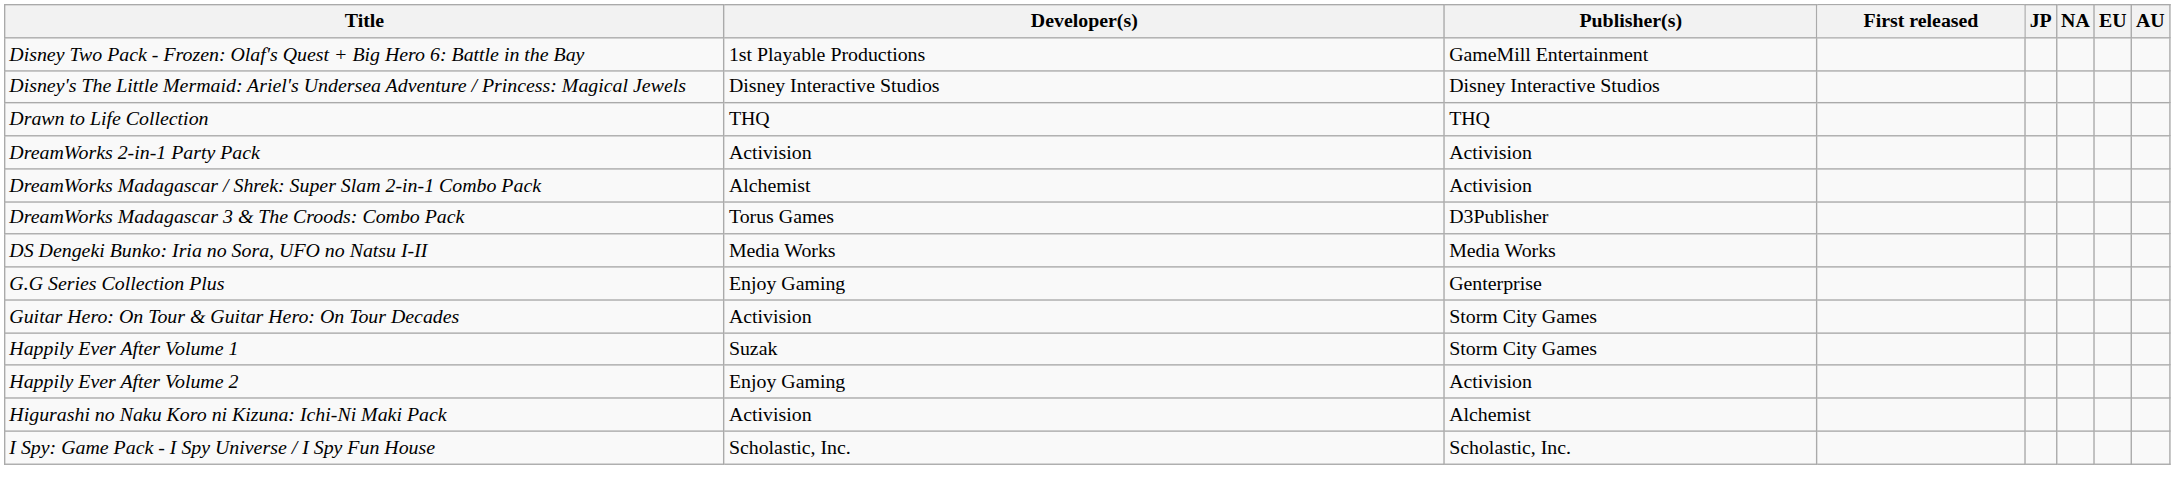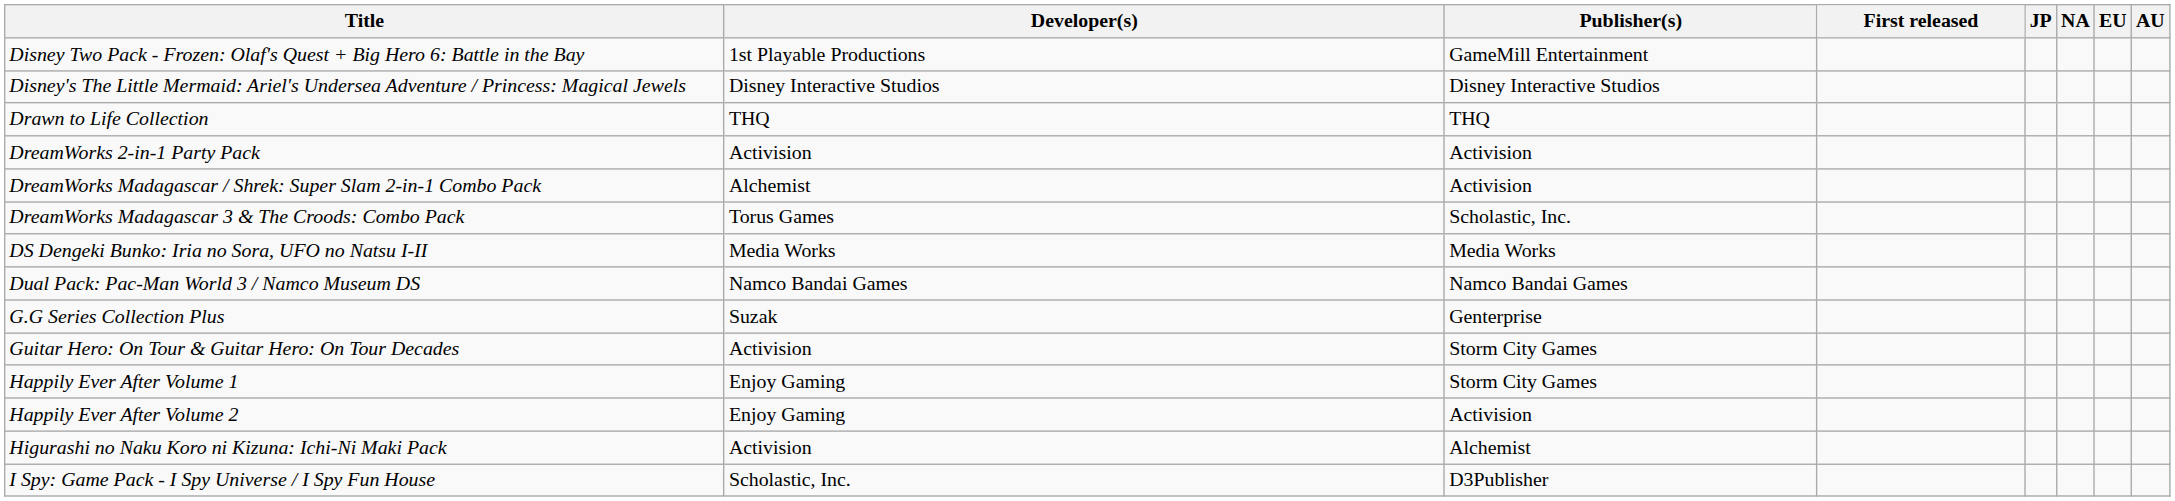(1499, 217) D3Publisher -> (1510, 217) Scholastic, Inc.
+ row: (215, 283)
(787, 283) Enjoy Gaming -> (753, 316) Suzak
(753, 349) Suzak -> (787, 381) Enjoy Gaming
(1510, 447) Scholastic, Inc. -> (1499, 480) D3Publisher
